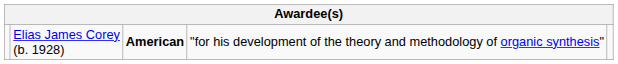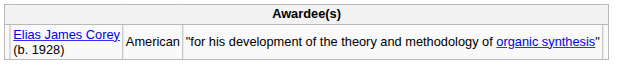(155, 42) bold -> (153, 42) normal
